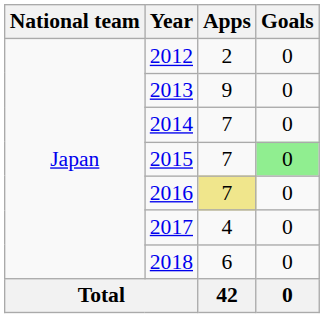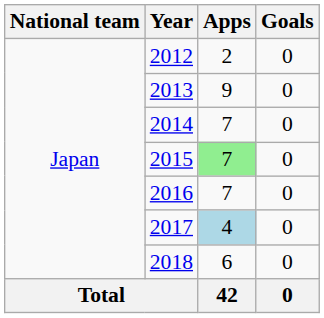(227, 158) no background -> (227, 158) lightgreen background
(287, 158) lightgreen background -> (287, 158) no background
(227, 192) khaki background -> (227, 192) no background
(227, 227) no background -> (227, 227) lightblue background
